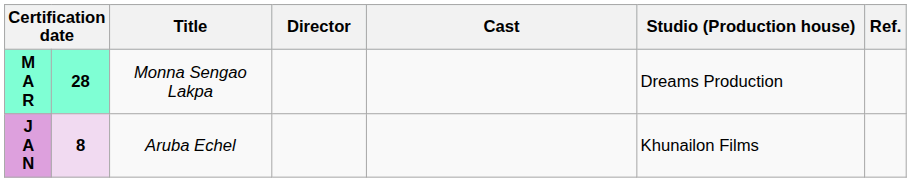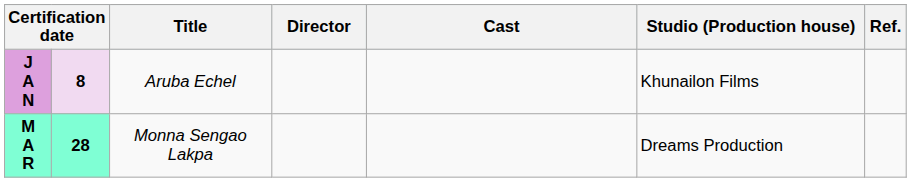rows swapped: (28, 145) <-> (28, 81)
